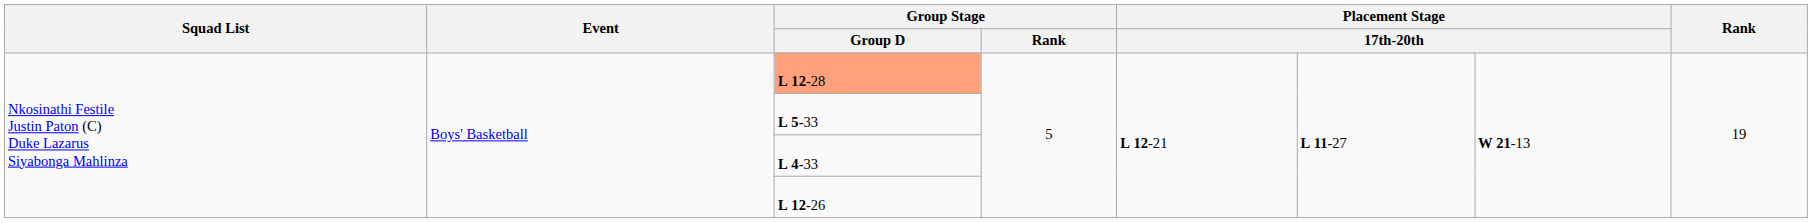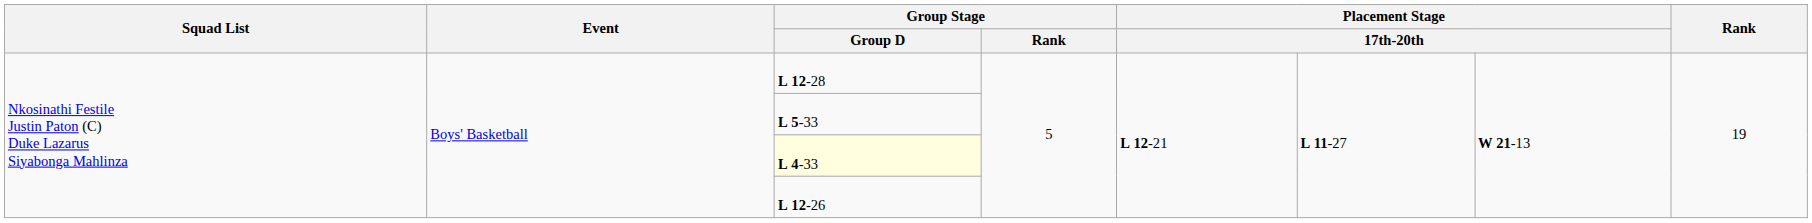(802, 82) lightsalmon background -> (802, 82) no background
(798, 164) no background -> (798, 164) lightyellow background
